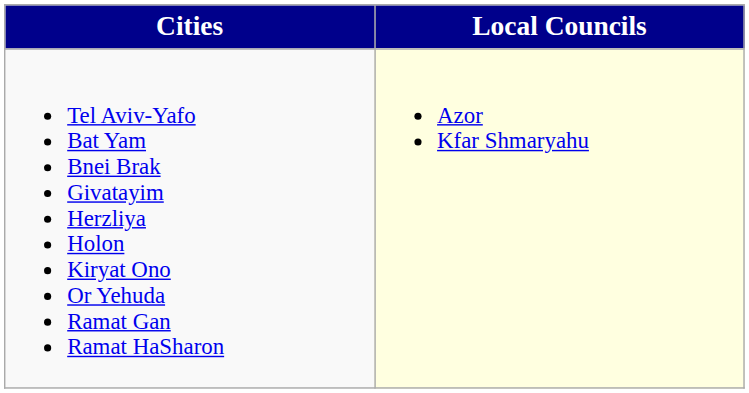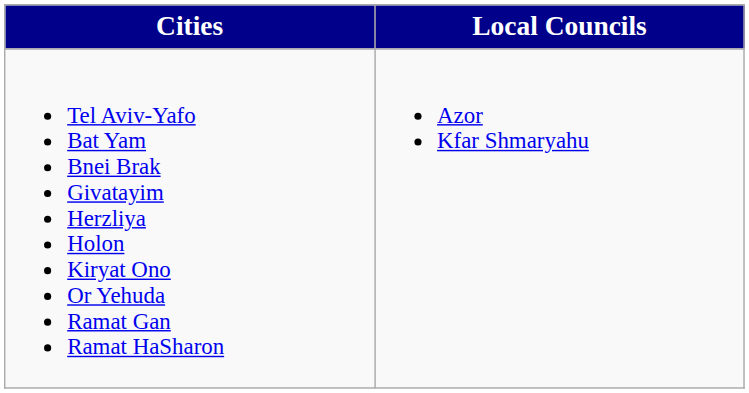(560, 128) lightyellow background -> (560, 128) no background
